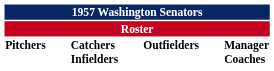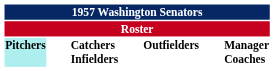(25, 45) no background -> (25, 45) paleturquoise background
